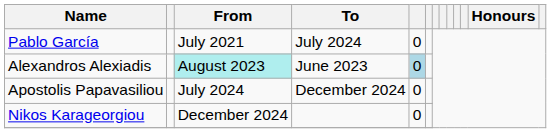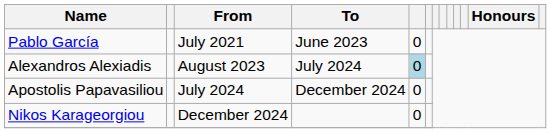(328, 41) July 2024 -> (331, 41) June 2023
(221, 66) paleturquoise background -> (221, 66) no background
(331, 66) June 2023 -> (328, 66) July 2024
